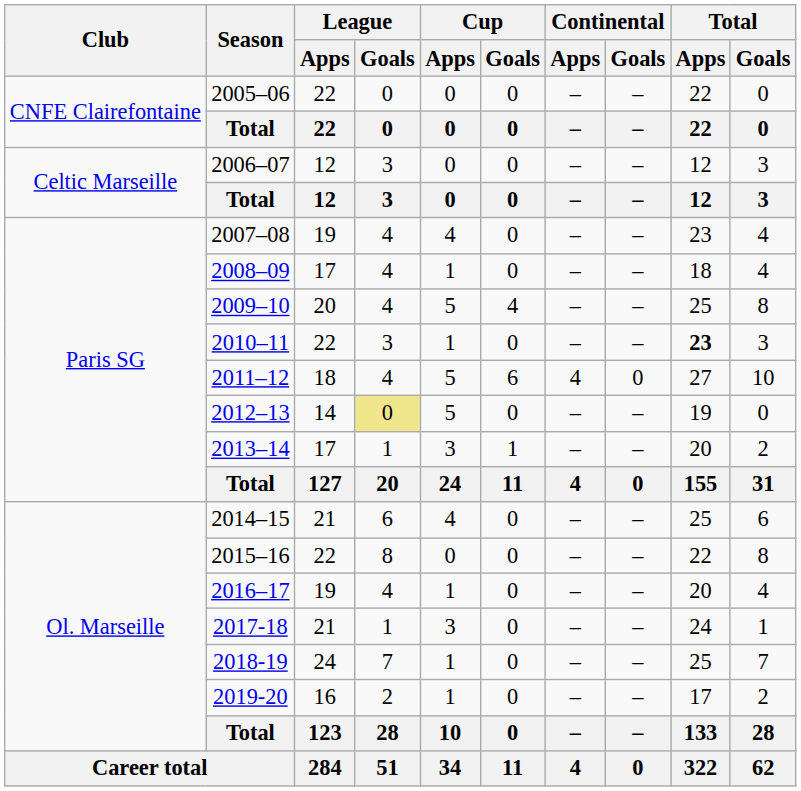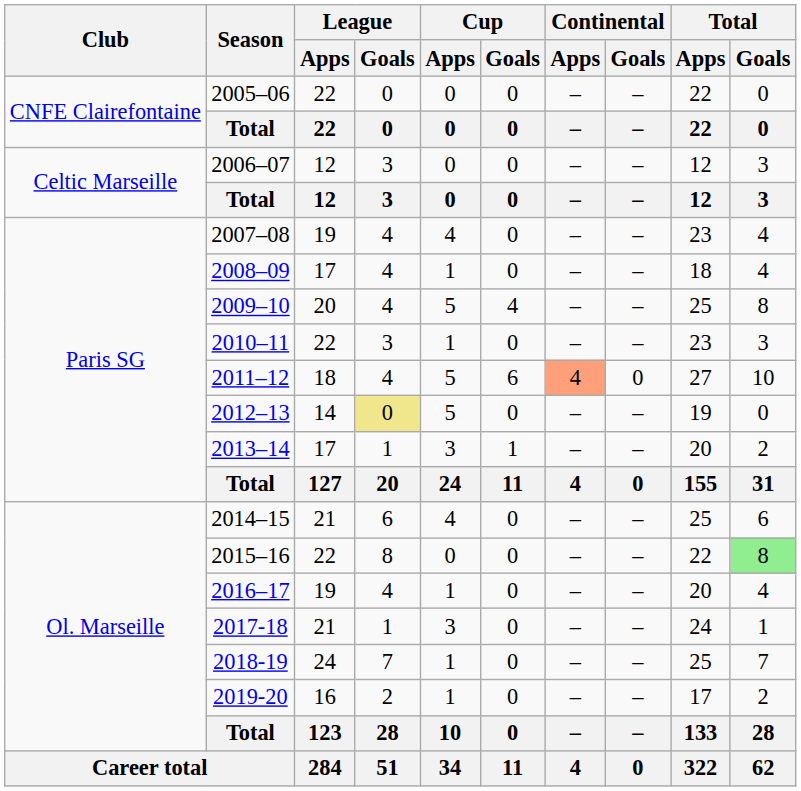(700, 341) bold -> (700, 341) normal
(575, 377) no background -> (575, 377) lightsalmon background
(763, 555) no background -> (763, 555) lightgreen background
